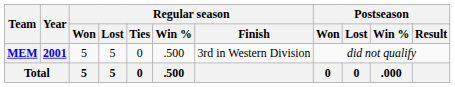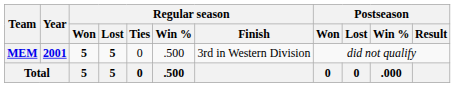(84, 53) normal -> (84, 53) bold
(113, 53) normal -> (113, 53) bold
